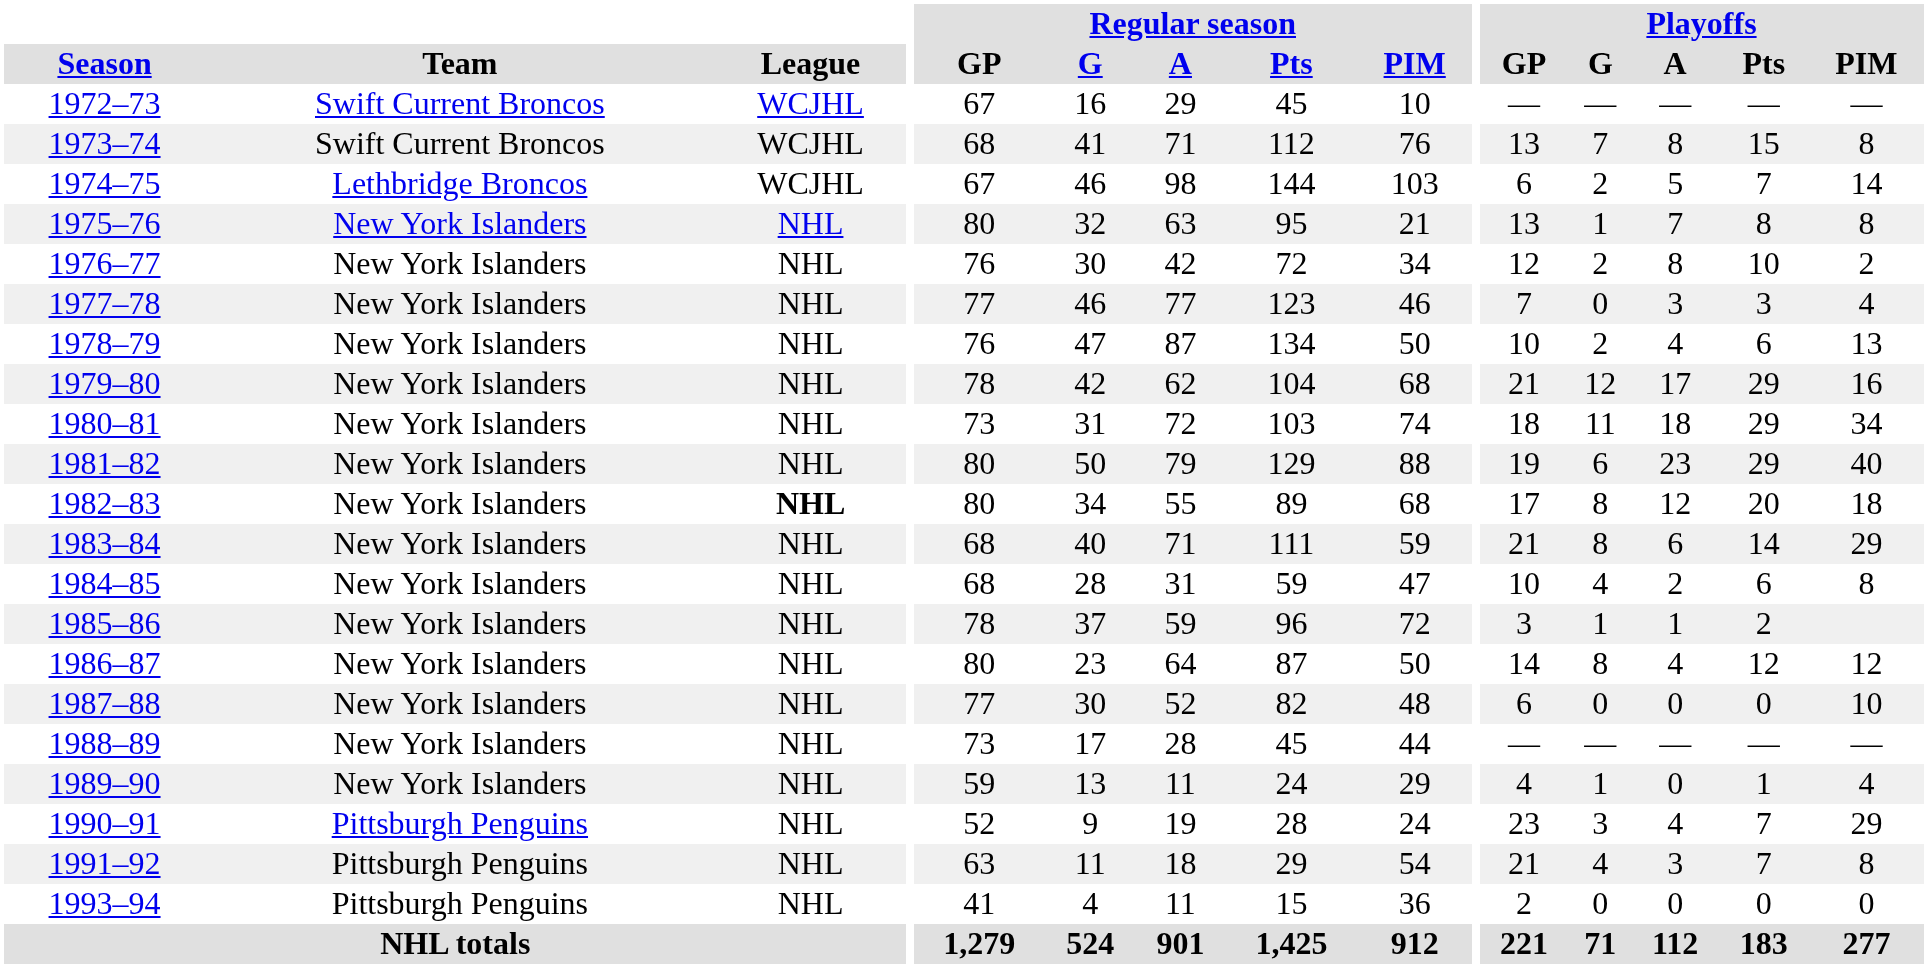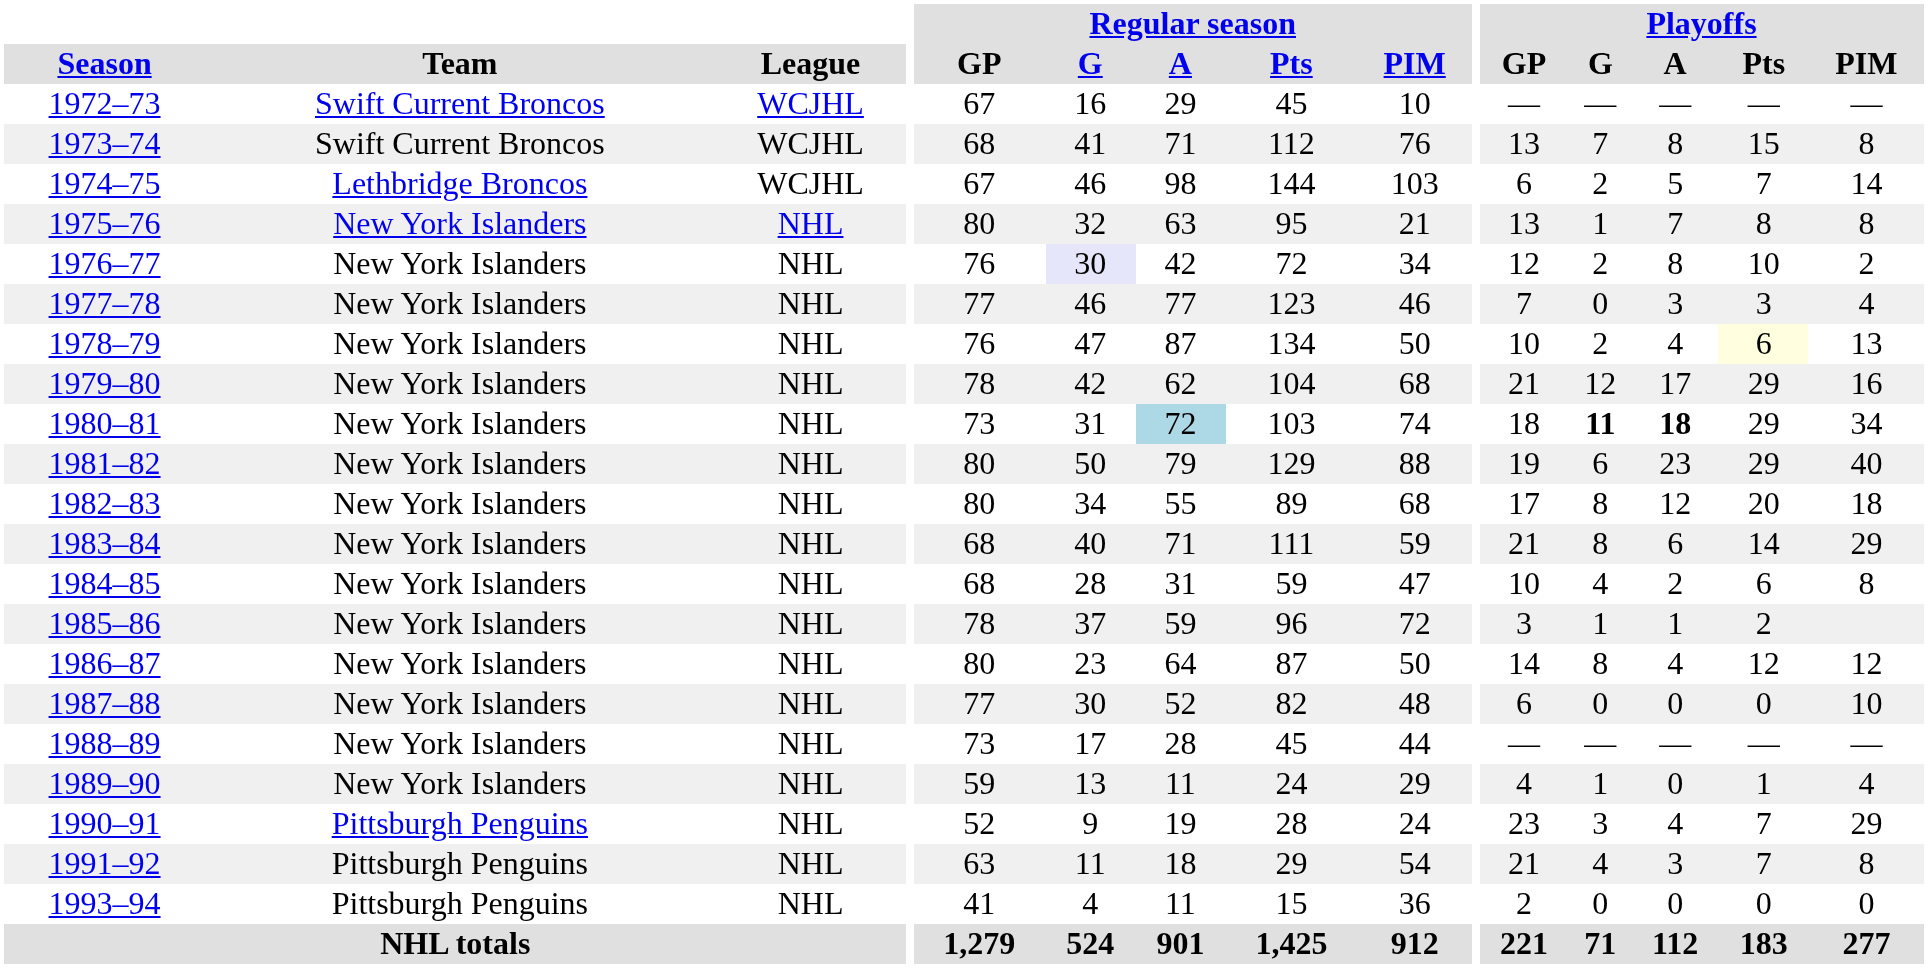(1090, 263) no background -> (1090, 263) lavender background
(1764, 343) no background -> (1764, 343) lightyellow background
(1180, 423) no background -> (1180, 423) lightblue background
(1600, 423) normal -> (1600, 423) bold
(1675, 423) normal -> (1675, 423) bold
(811, 503) bold -> (811, 503) normal
